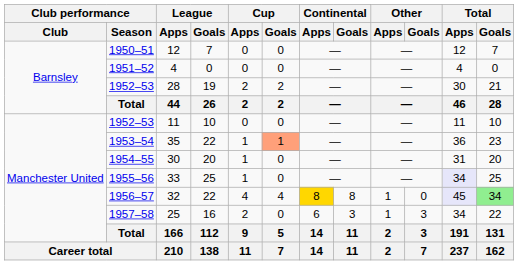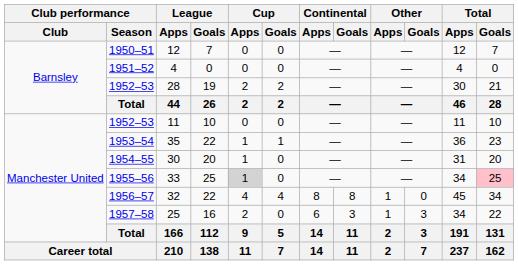(281, 141) lightsalmon background -> (281, 141) no background
(245, 178) no background -> (245, 178) lightgrey background
(459, 178) lavender background -> (459, 178) no background
(495, 178) no background -> (495, 178) pink background
(316, 196) gold background -> (316, 196) no background
(459, 196) lavender background -> (459, 196) no background
(495, 196) lightgreen background -> (495, 196) no background
